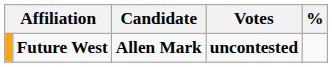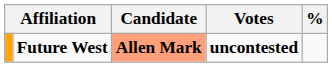(159, 47) no background -> (159, 47) lightsalmon background
